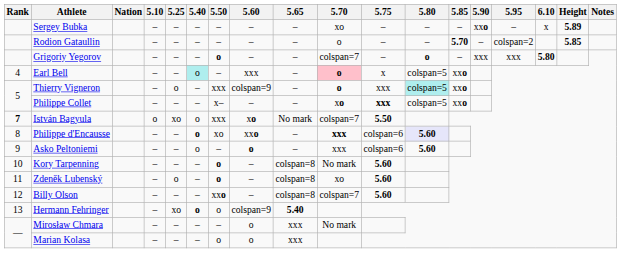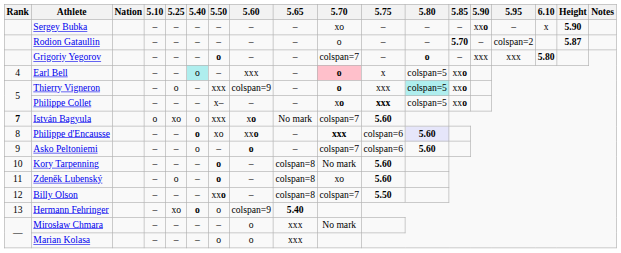(573, 27) 5.89 -> (573, 27) 5.90
(573, 42) 5.85 -> (573, 42) 5.87
(383, 118) 5.50 -> (383, 118) 5.60
(339, 149) xxx -> (339, 149) colspan=7
(383, 194) 5.60 -> (383, 194) 5.50
